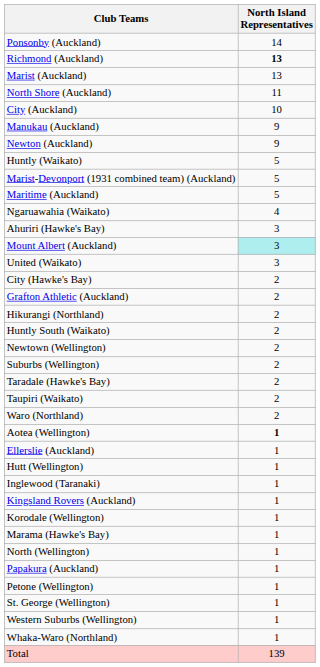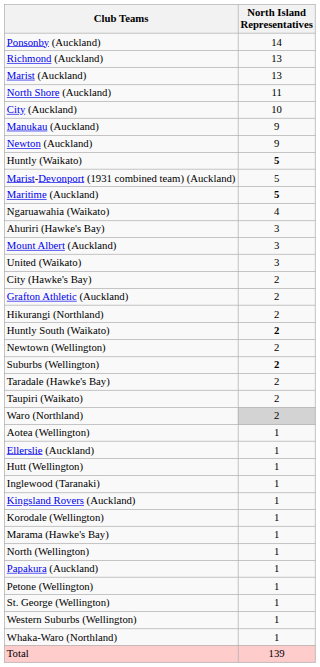(277, 59) bold -> (277, 59) normal
(277, 161) normal -> (277, 161) bold
(277, 195) normal -> (277, 195) bold
(277, 246) paleturquoise background -> (277, 246) no background
(277, 331) normal -> (277, 331) bold
(277, 365) normal -> (277, 365) bold
(277, 416) no background -> (277, 416) lightgrey background
(277, 433) bold -> (277, 433) normal
